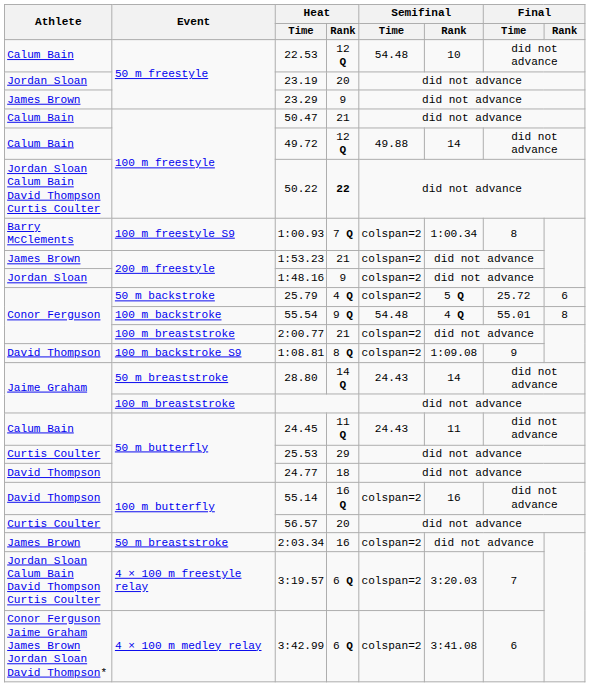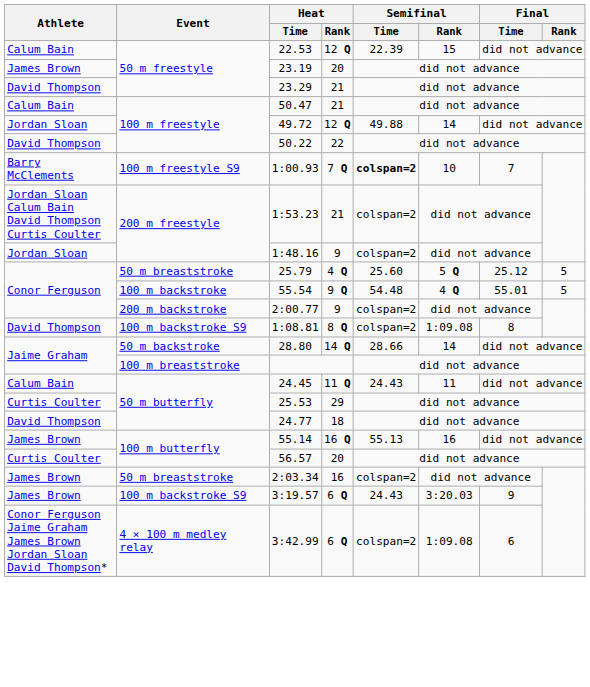(392, 55) 54.48 -> (386, 50) 22.39
(454, 55) 10 -> (449, 50) 15
(47, 81) Jordan Sloan -> (44, 68) James Brown
(44, 99) James Brown -> (54, 87) David Thompson
(343, 99) 9 -> (337, 87) 21
(40, 143) Calum Bain -> (47, 124) Jordan Sloan
(54, 189) Jordan Sloan Calum Bain David Thompson Curtis Coulter -> (54, 143) David Thompson
(343, 189) bold -> (337, 143) normal
(392, 234) normal -> (386, 168) bold
(454, 234) 1:00.34 -> (449, 168) 10
(514, 234) 8 -> (511, 168) 7
(44, 259) James Brown -> (54, 214) Jordan Sloan Calum Bain David Thompson Curtis Coulter
(165, 297) 50 m backstroke -> (176, 271) 50 m breaststroke
(392, 297) colspan=2 -> (386, 271) 25.60
(514, 297) 25.72 -> (511, 271) 25.12
(565, 297) 6 -> (564, 271) 5
(565, 315) 8 -> (564, 290) 5
(175, 334) 100 m breaststroke -> (173, 308) 200 m backstroke
(343, 334) 21 -> (337, 308) 9
(514, 353) 9 -> (511, 327) 8
(172, 378) 50 m breaststroke -> (170, 346) 50 m backstroke
(392, 378) 24.43 -> (386, 346) 28.66
(54, 498) David Thompson -> (44, 439) James Brown
(392, 498) colspan=2 -> (386, 439) 55.13
(54, 581) Jordan Sloan Calum Bain David Thompson Curtis Coulter -> (44, 495) James Brown
(178, 581) 4 × 100 m freestyle relay -> (183, 495) 100 m backstroke S9
(392, 581) colspan=2 -> (386, 495) 24.43
(514, 581) 7 -> (511, 495) 9
(454, 646) 3:41.08 -> (449, 540) 1:09.08
